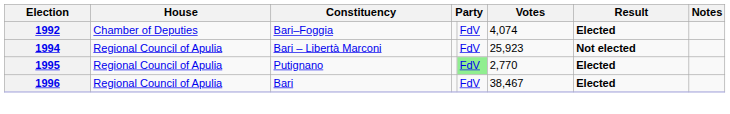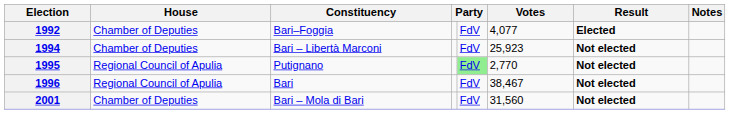(504, 30) 4,074 -> (504, 30) 4,077
(158, 48) Regional Council of Apulia -> (146, 48) Chamber of Deputies
(596, 65) Elected -> (606, 65) Not elected
(596, 83) Elected -> (606, 83) Not elected
+ row: (48, 100)
